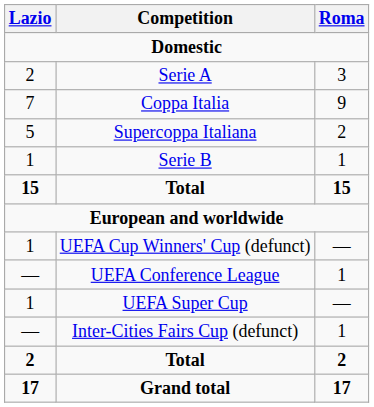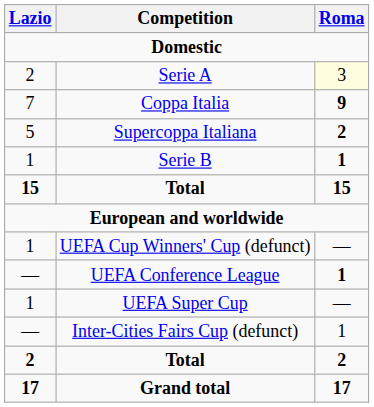(342, 75) no background -> (342, 75) lightyellow background
(342, 103) normal -> (342, 103) bold
(342, 132) normal -> (342, 132) bold
(342, 160) normal -> (342, 160) bold
(342, 274) normal -> (342, 274) bold
